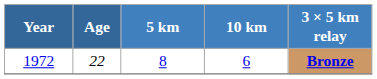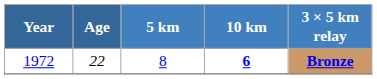(246, 61) normal -> (246, 61) bold
